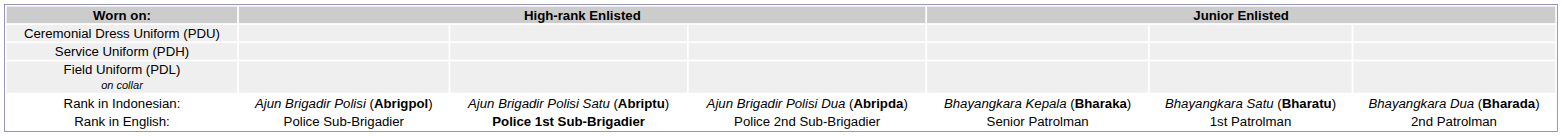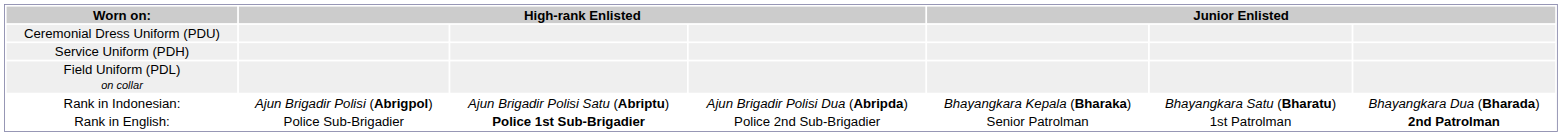(1454, 121) normal -> (1454, 121) bold
